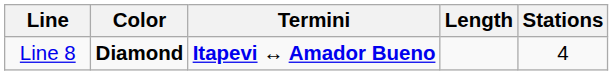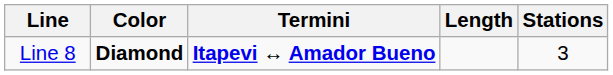(563, 53) 4 -> (563, 53) 3
